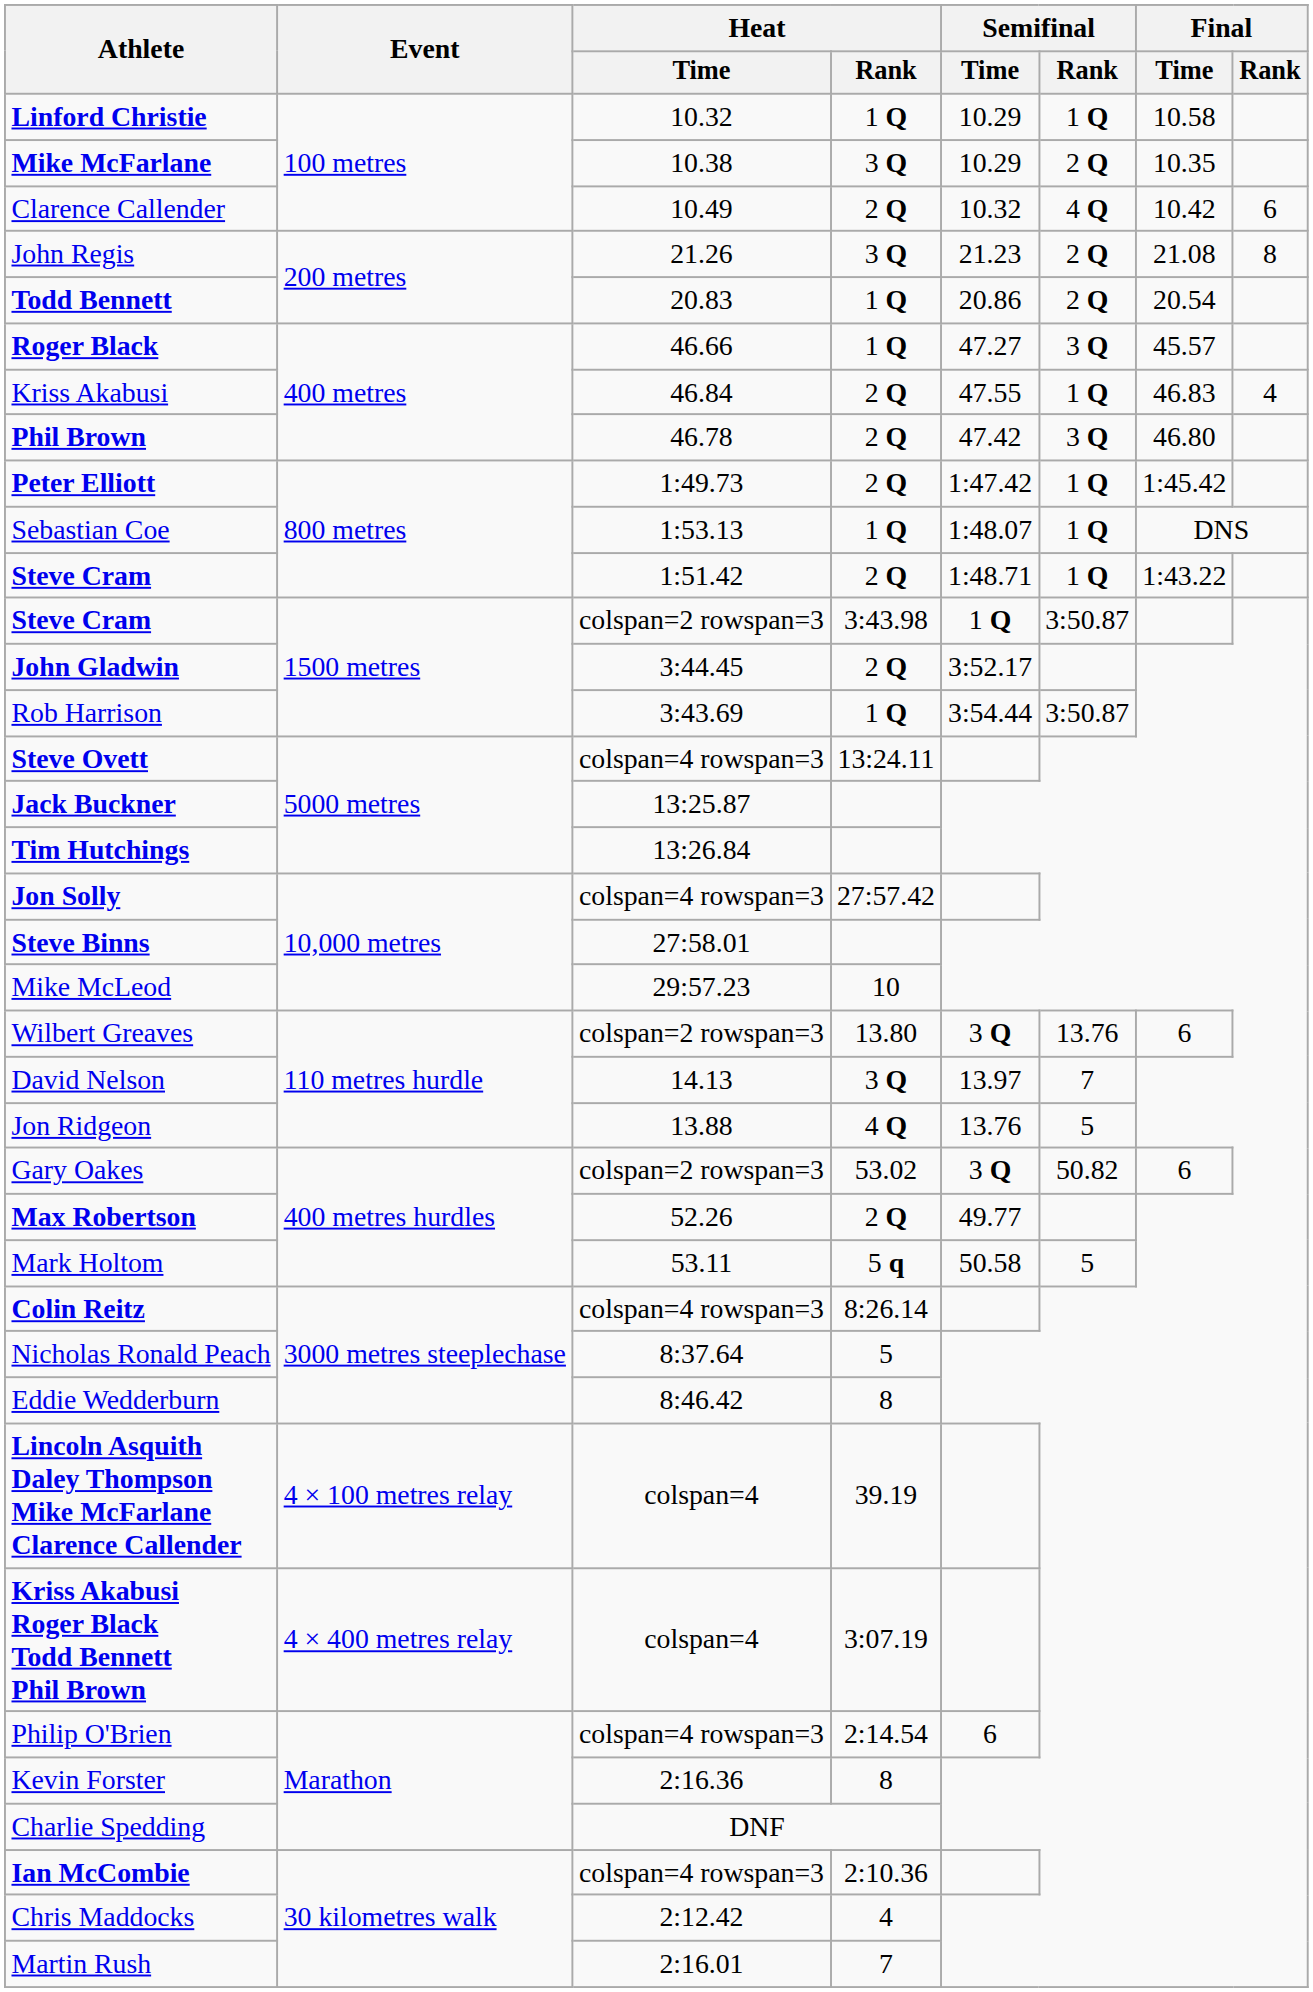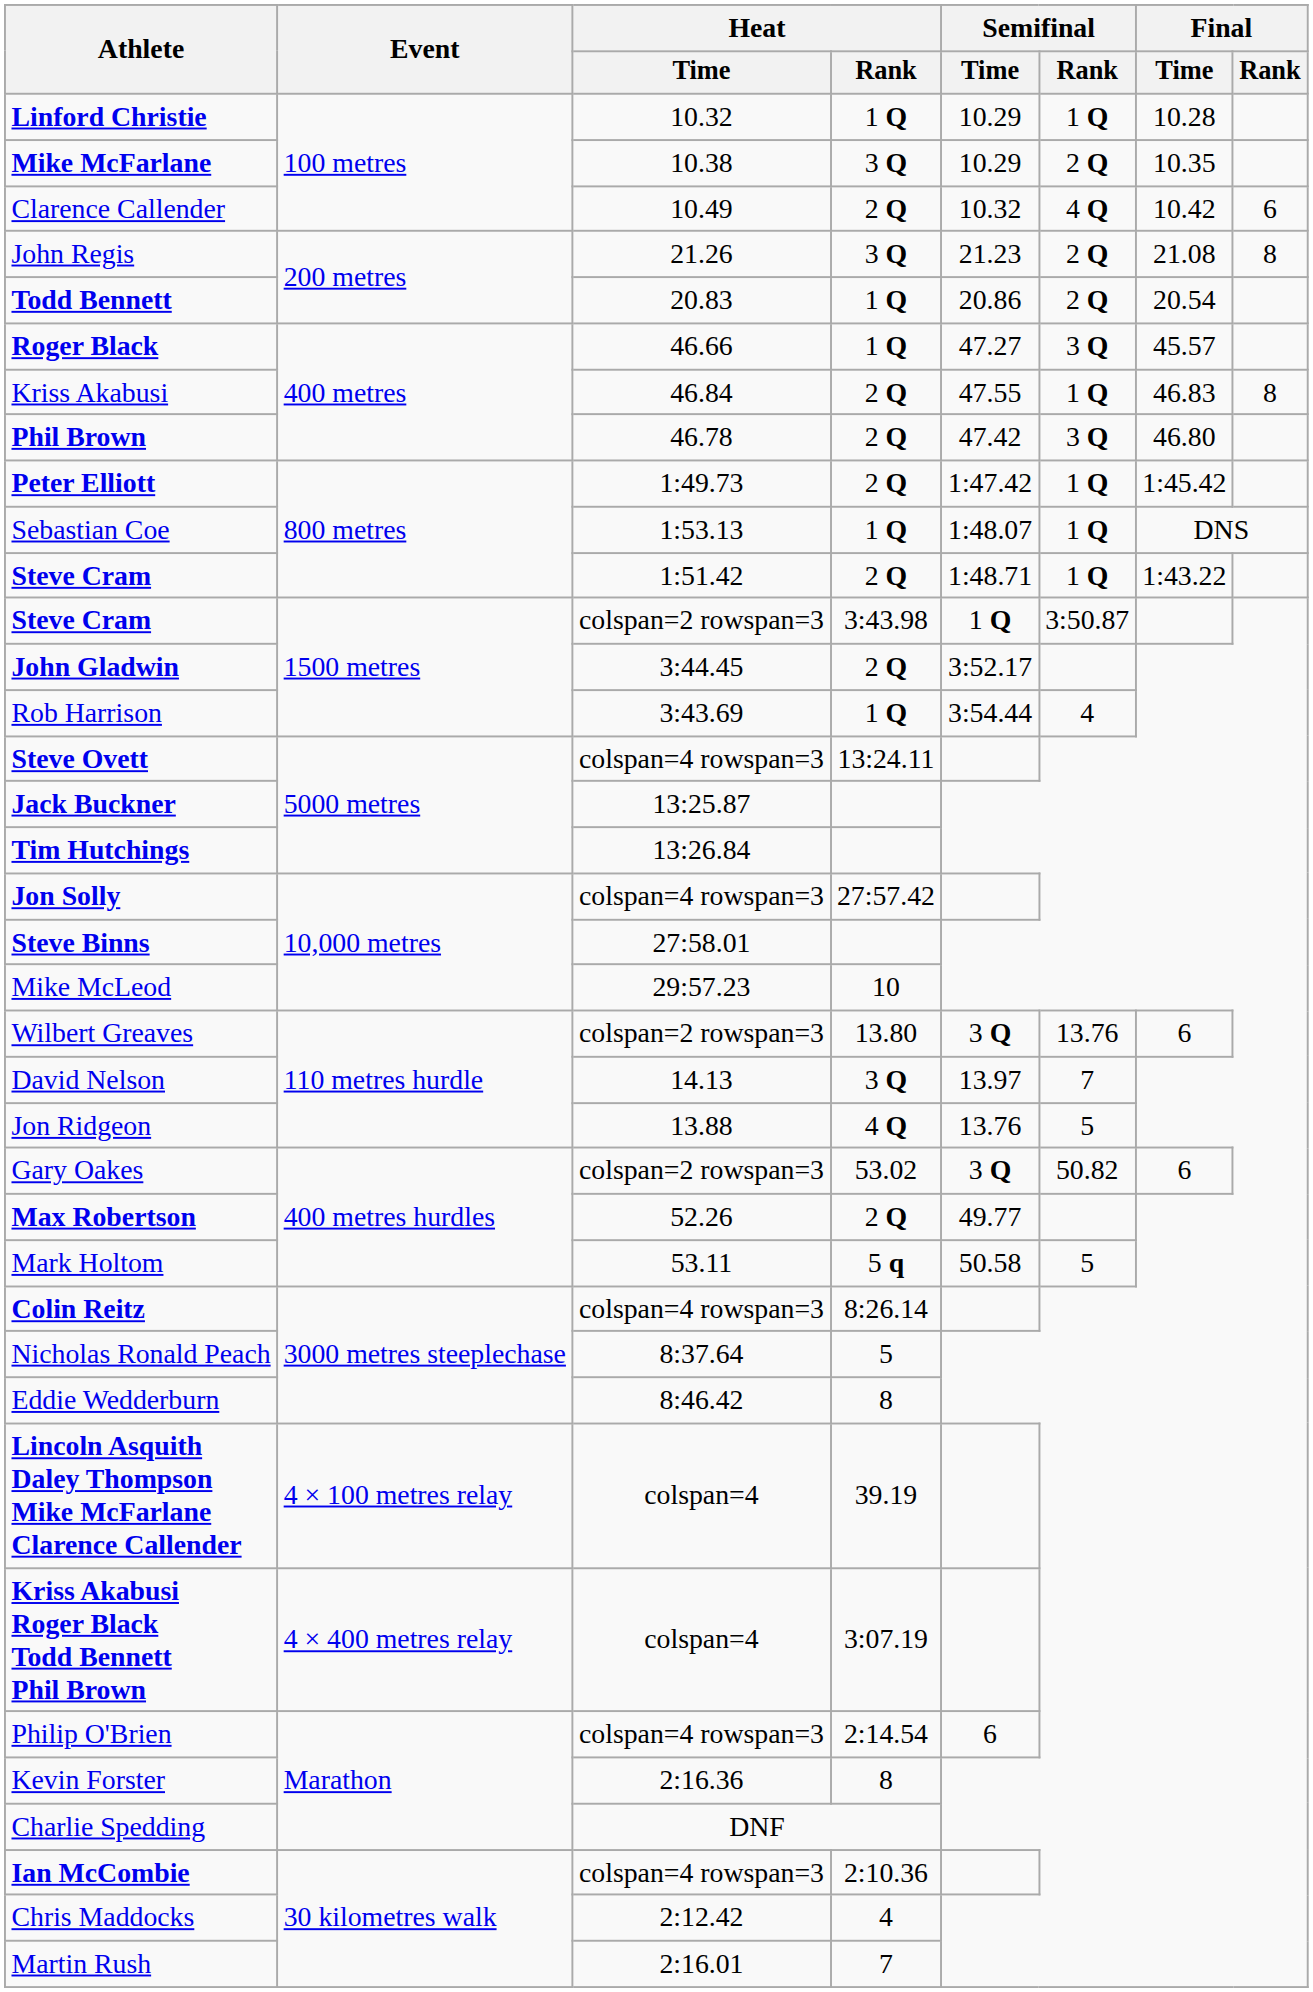(1184, 117) 10.58 -> (1184, 117) 10.28
(1270, 392) 4 -> (1270, 392) 8
(1087, 712) 3:50.87 -> (1087, 712) 4
